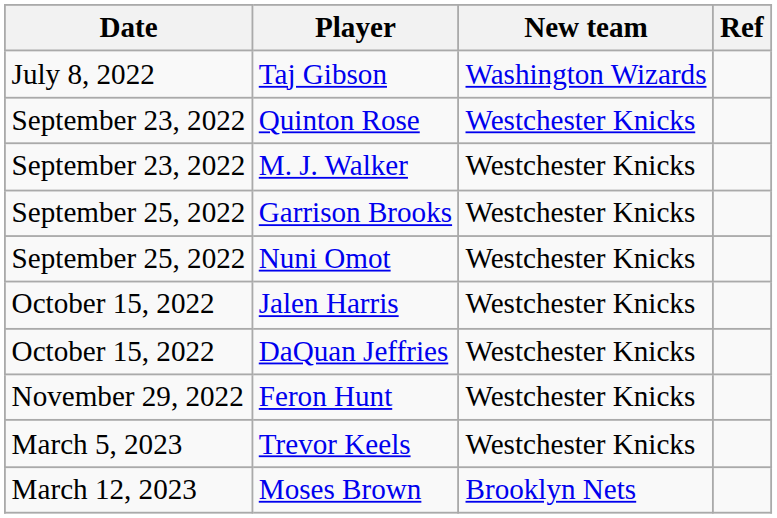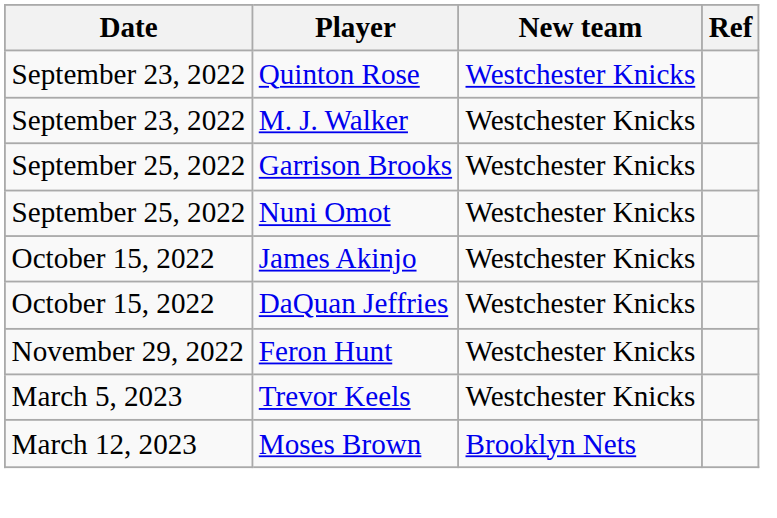- row: (323, 73)
+ row: (338, 258)
- row: (329, 304)
